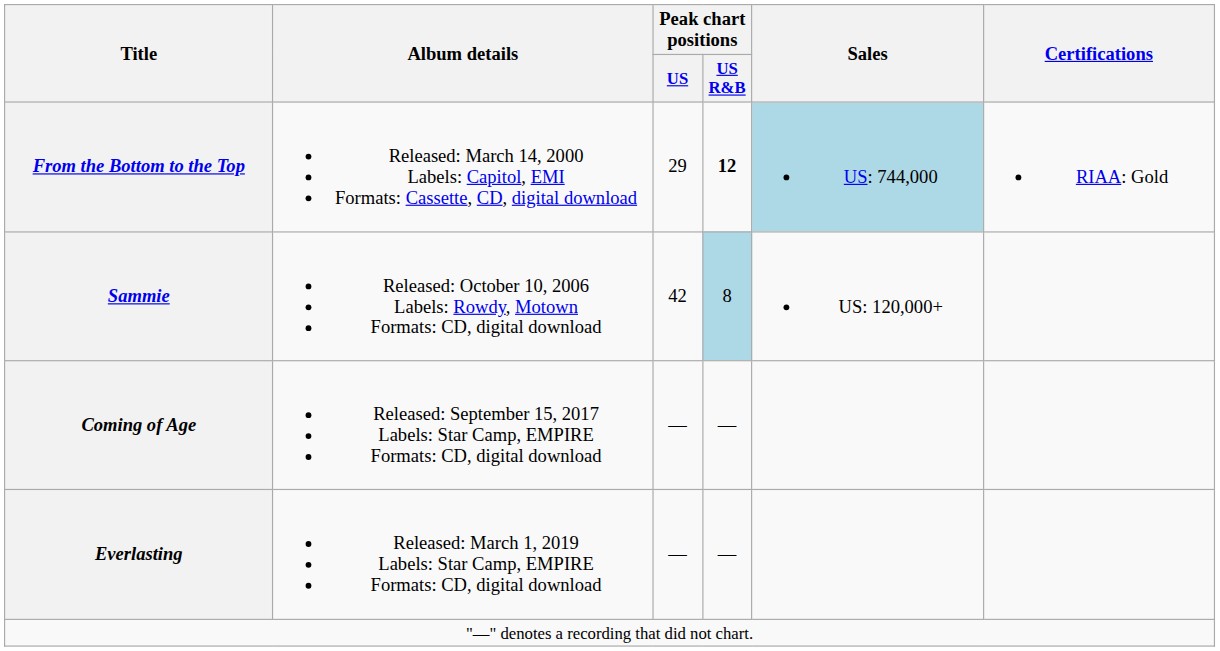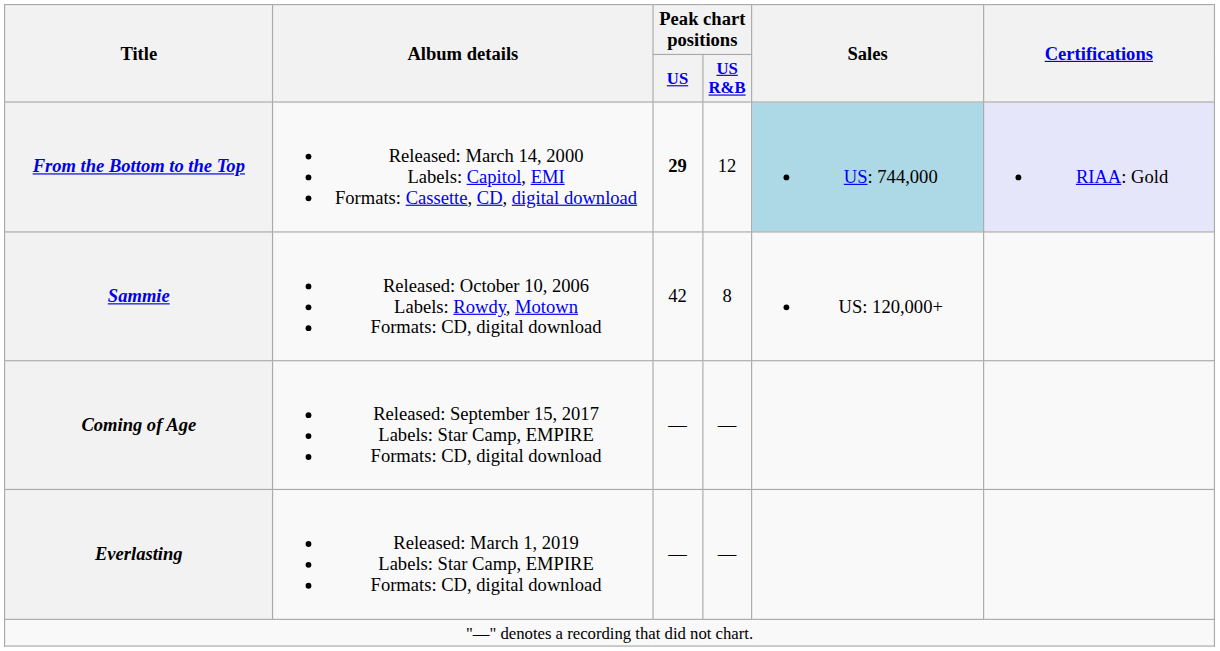(678, 166) normal -> (678, 166) bold
(727, 166) bold -> (727, 166) normal
(1099, 177) no background -> (1099, 177) lavender background
(727, 295) lightblue background -> (727, 295) no background
